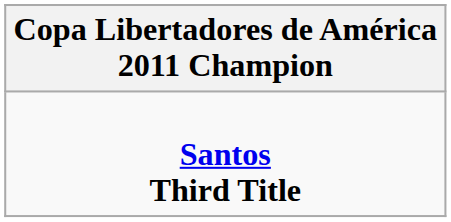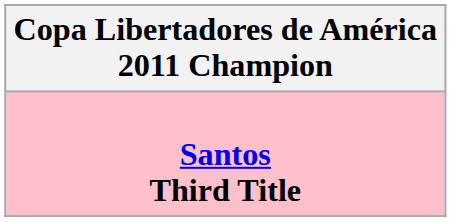(225, 171) no background -> (225, 171) pink background
